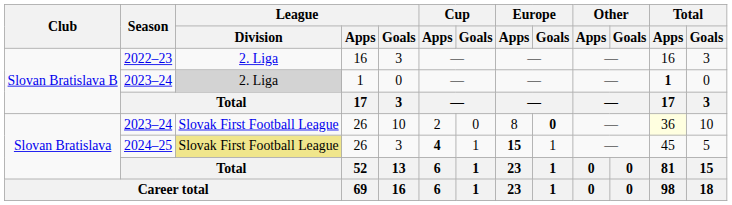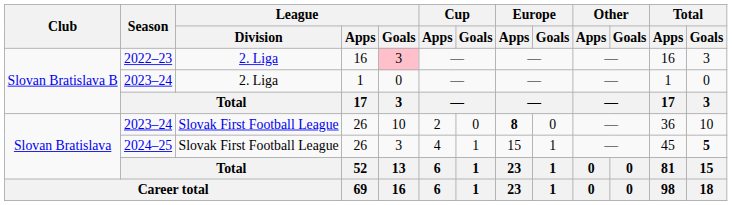(399, 59) no background -> (399, 59) pink background
(259, 80) lightgrey background -> (259, 80) no background
(668, 80) bold -> (668, 80) normal
(514, 124) normal -> (514, 124) bold
(553, 124) bold -> (553, 124) normal
(668, 124) lightyellow background -> (668, 124) no background
(259, 146) khaki background -> (259, 146) no background
(437, 146) bold -> (437, 146) normal
(514, 146) bold -> (514, 146) normal
(706, 146) normal -> (706, 146) bold
